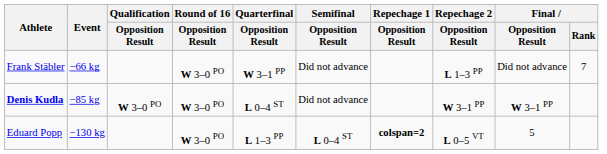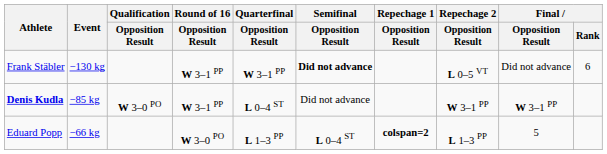(85, 67) −66 kg -> (87, 67) −130 kg
(202, 73) W 3–0 PO -> (202, 73) W 3–1 PP
(333, 67) normal -> (335, 67) bold
(464, 73) L 1–3 PP -> (468, 73) L 0–5 VT
(584, 67) 7 -> (588, 67) 6
(202, 106) W 3–0 PO -> (202, 106) W 3–1 PP
(87, 133) −130 kg -> (85, 133) −66 kg
(464, 139) L 0–5 VT -> (468, 139) L 1–3 PP
